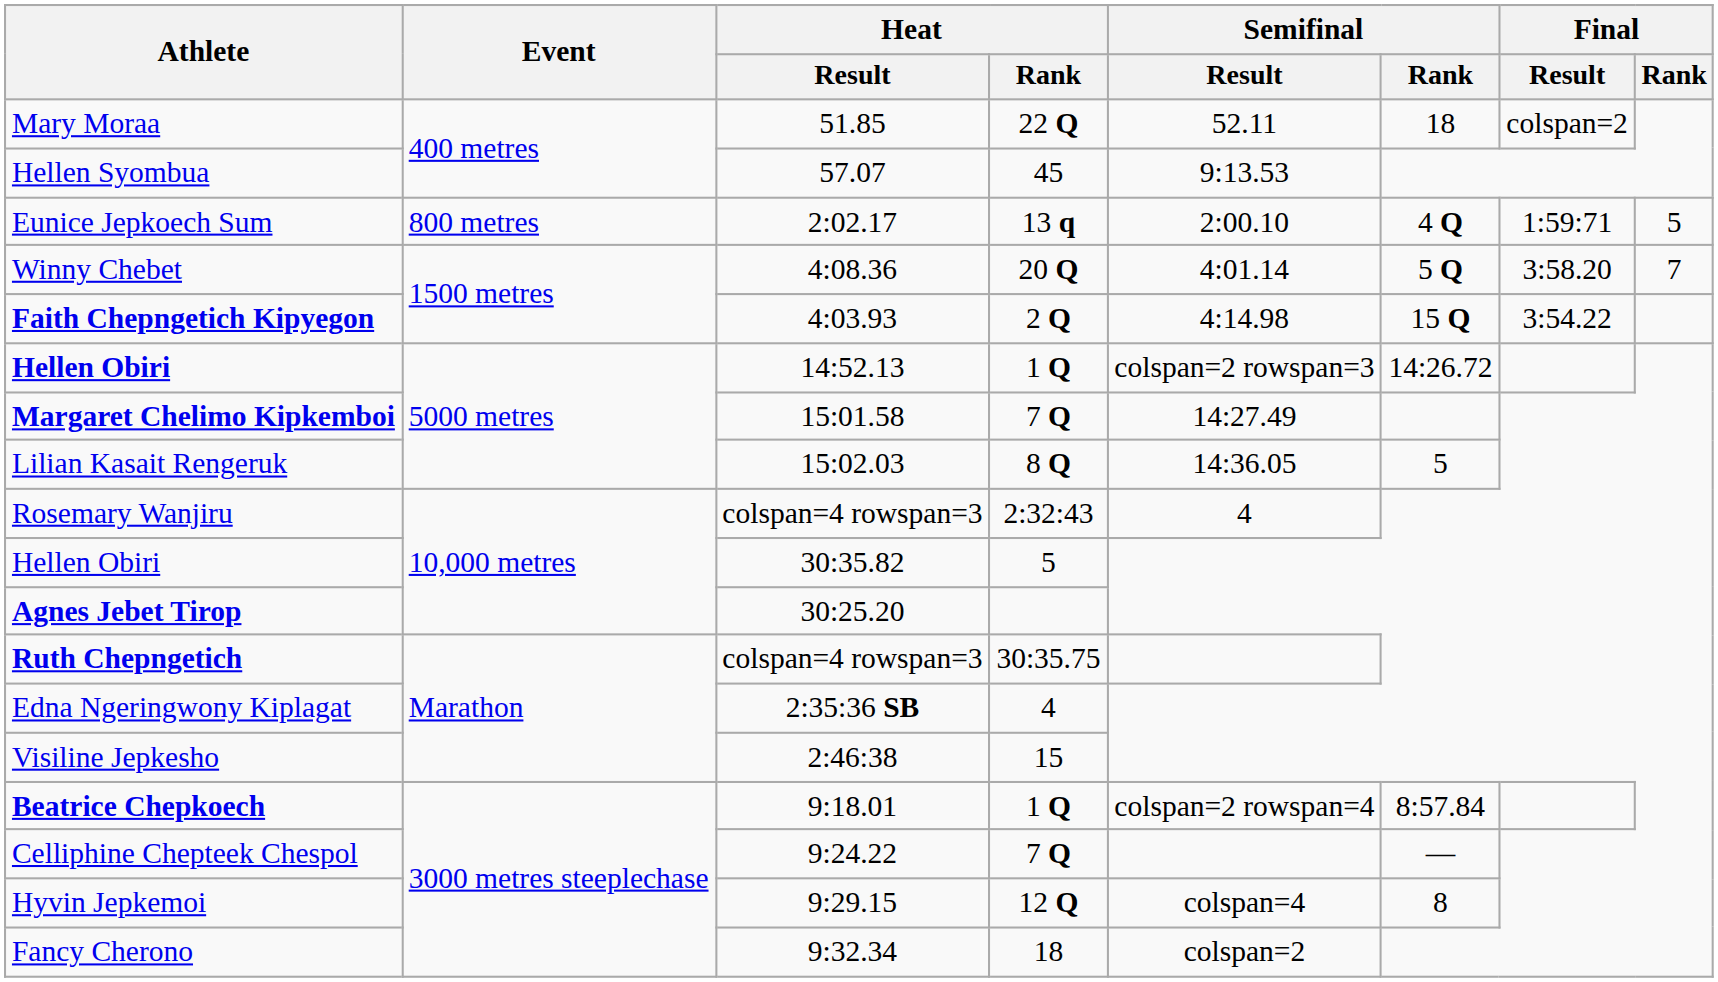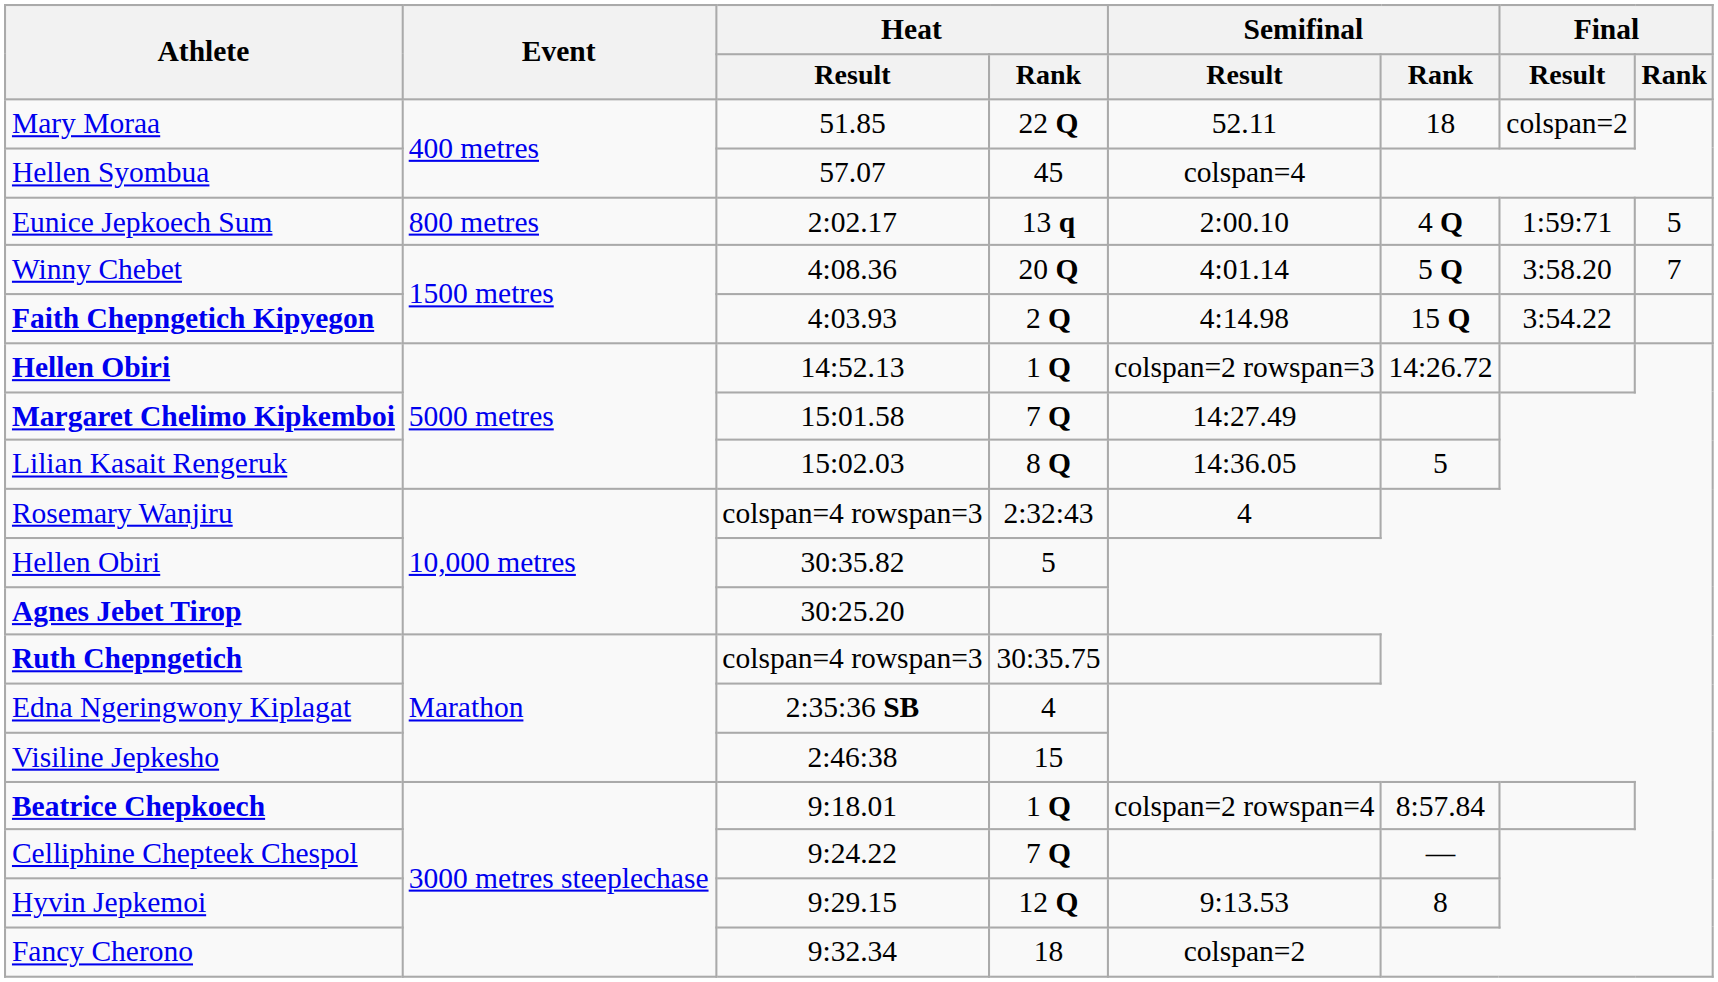(1244, 172) 9:13.53 -> (1244, 172) colspan=4
(1244, 902) colspan=4 -> (1244, 902) 9:13.53
